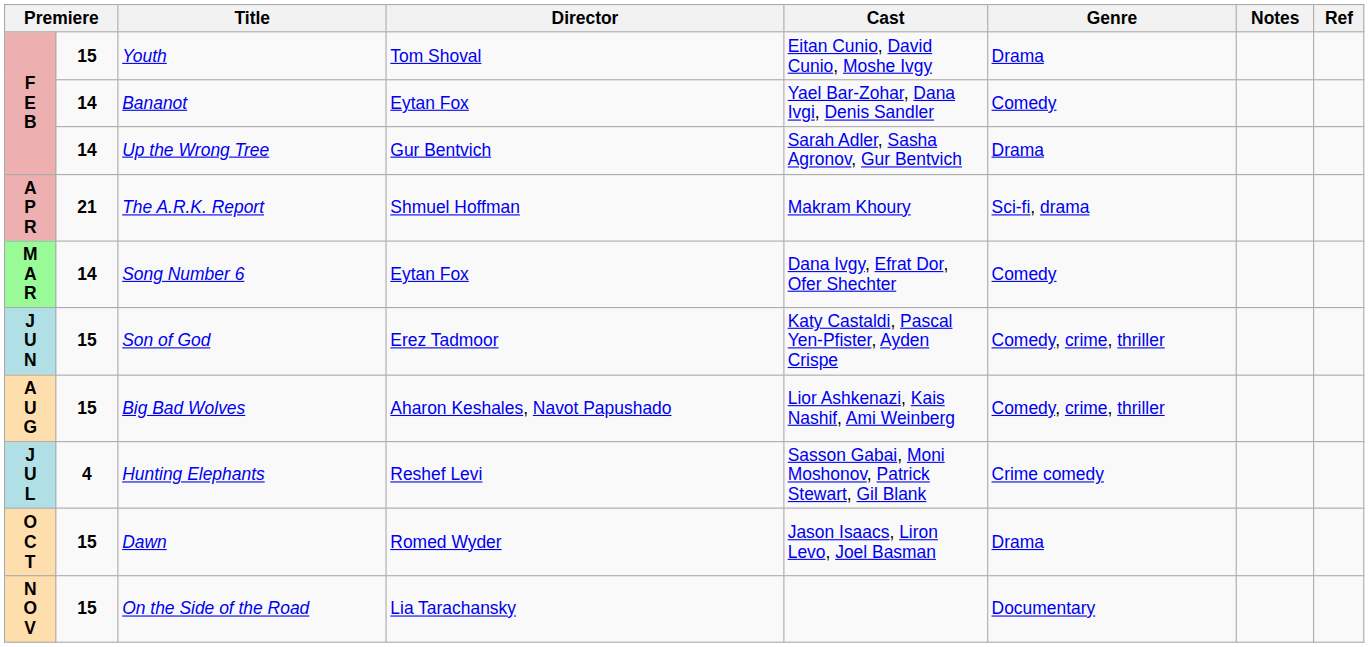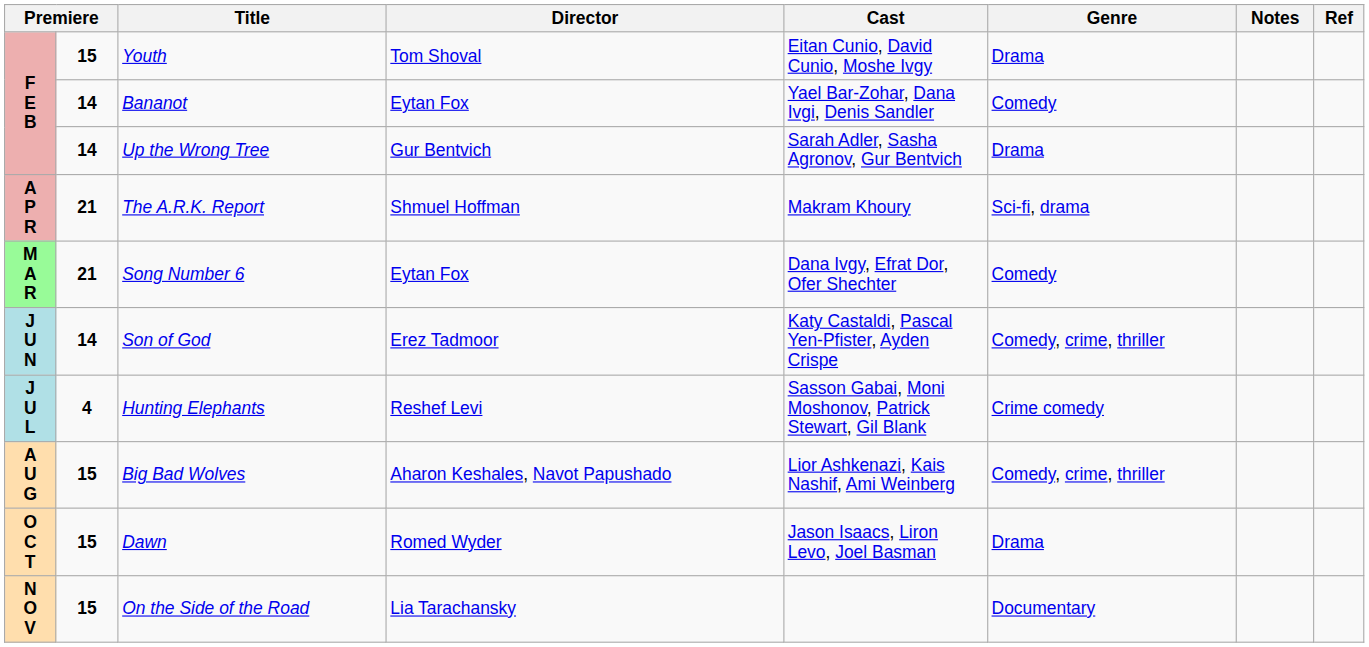(87, 274) 14 -> (87, 274) 21
(87, 341) 15 -> (87, 341) 14
rows swapped: (193, 475) <-> (184, 408)
